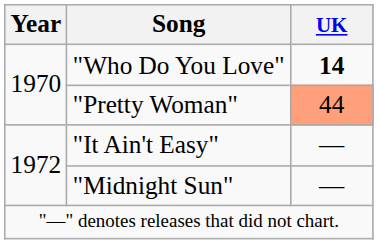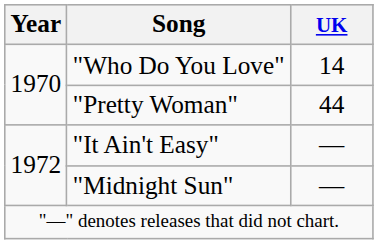(332, 64) bold -> (332, 64) normal
(332, 104) lightsalmon background -> (332, 104) no background
